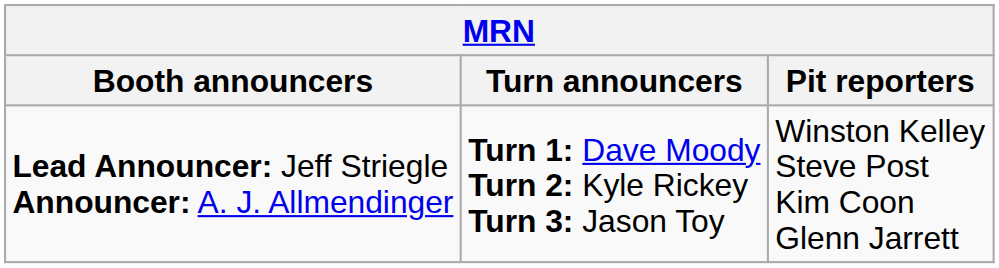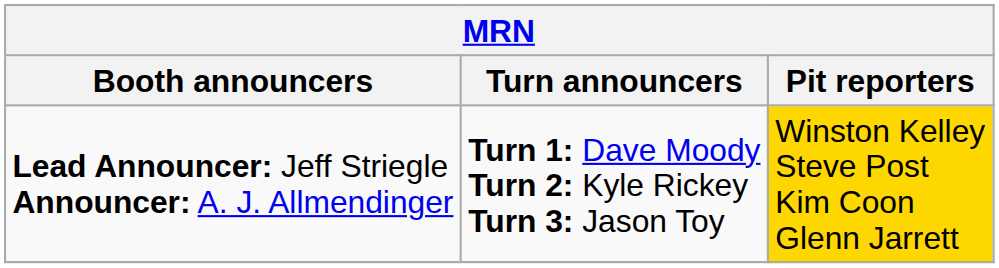(880, 184) no background -> (880, 184) gold background
